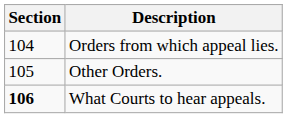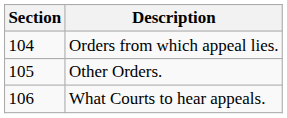(21, 98) bold -> (21, 98) normal
